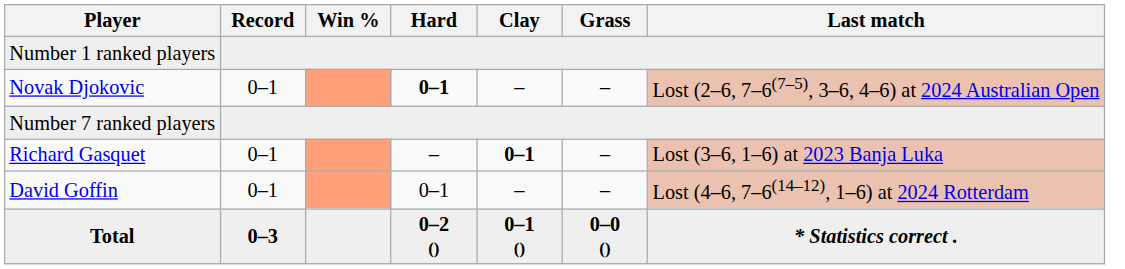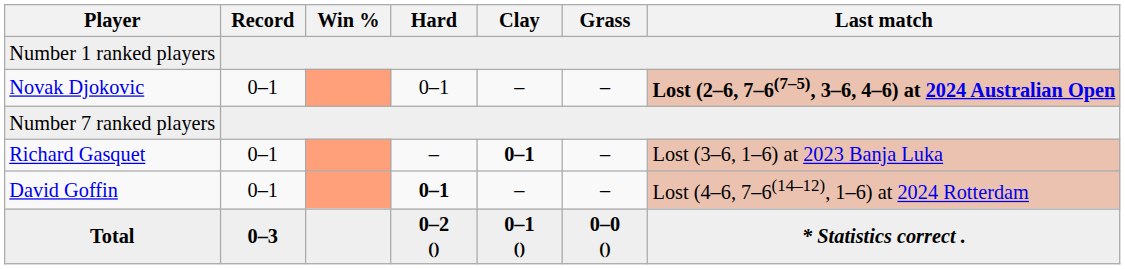(434, 87) bold -> (434, 87) normal
(876, 87) normal -> (884, 87) bold
(434, 189) normal -> (434, 189) bold
